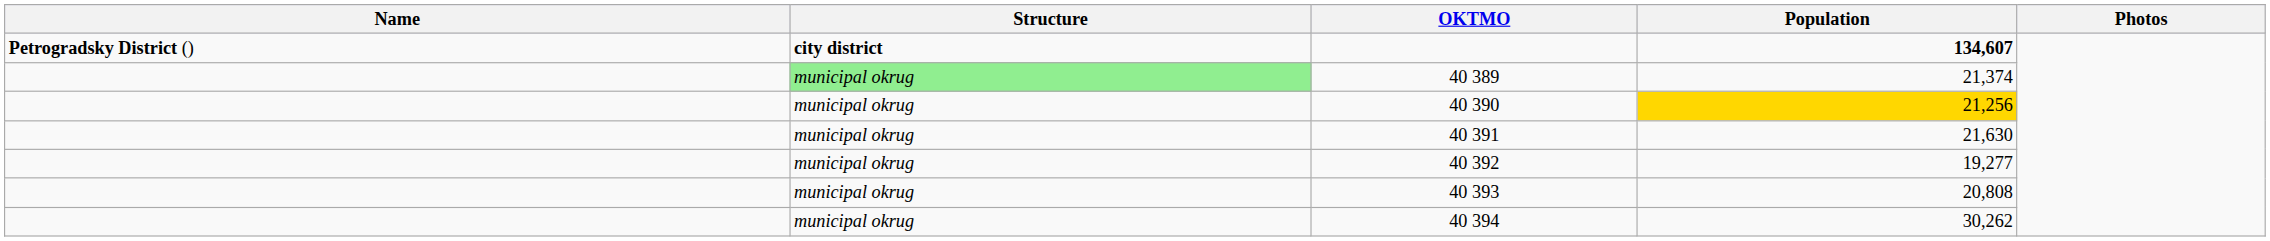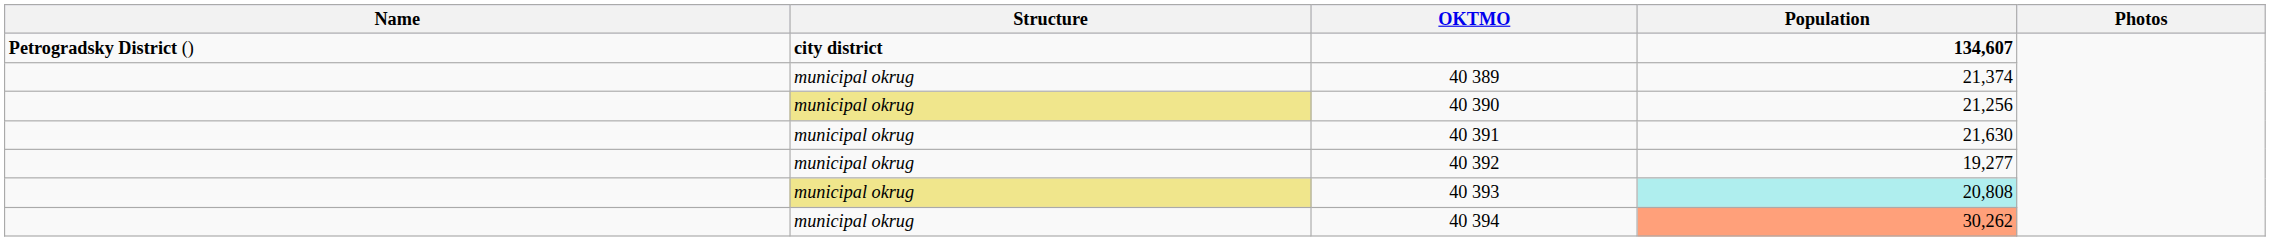(854, 76) lightgreen background -> (854, 76) no background
(854, 105) no background -> (854, 105) khaki background
(1988, 105) gold background -> (1988, 105) no background
(854, 192) no background -> (854, 192) khaki background
(1988, 192) no background -> (1988, 192) paleturquoise background
(1988, 221) no background -> (1988, 221) lightsalmon background
